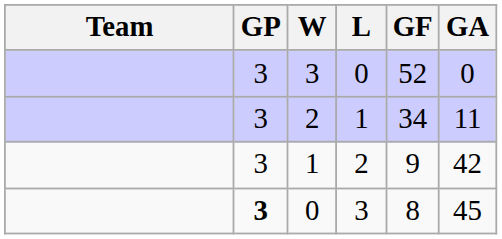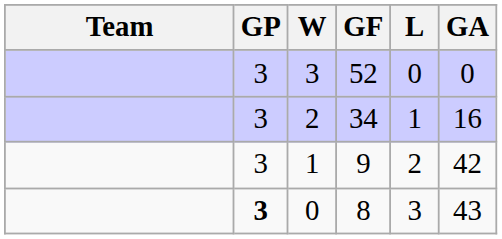columns swapped: (361, 27) <-> (413, 27)
(467, 118) 11 -> (467, 118) 16
(467, 210) 45 -> (467, 210) 43
